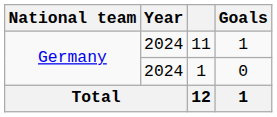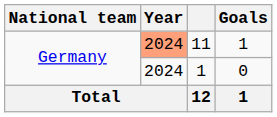(164, 45) no background -> (164, 45) lightsalmon background
